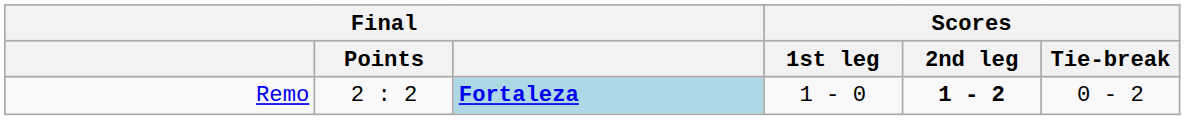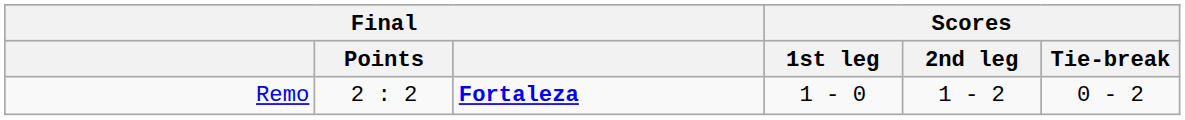(519, 95) lightblue background -> (519, 95) no background
(972, 95) bold -> (972, 95) normal
